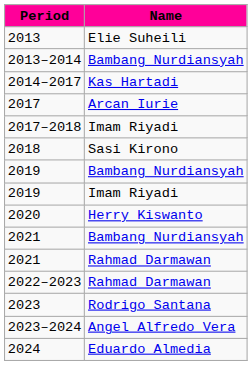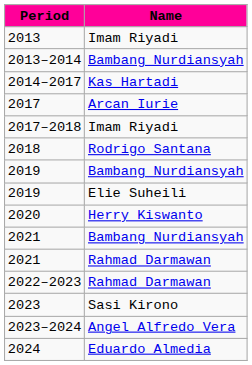(137, 38) Elie Suheili -> (133, 38) Imam Riyadi
(133, 149) Sasi Kirono -> (149, 149) Rodrigo Santana
(133, 194) Imam Riyadi -> (137, 194) Elie Suheili
(149, 305) Rodrigo Santana -> (133, 305) Sasi Kirono
